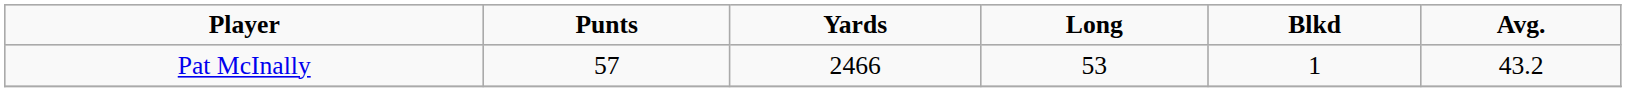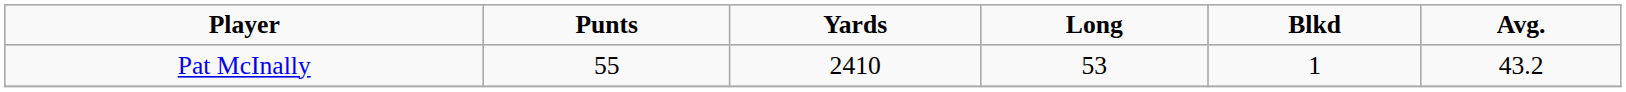(607, 65) 57 -> (607, 65) 55
(855, 65) 2466 -> (855, 65) 2410
